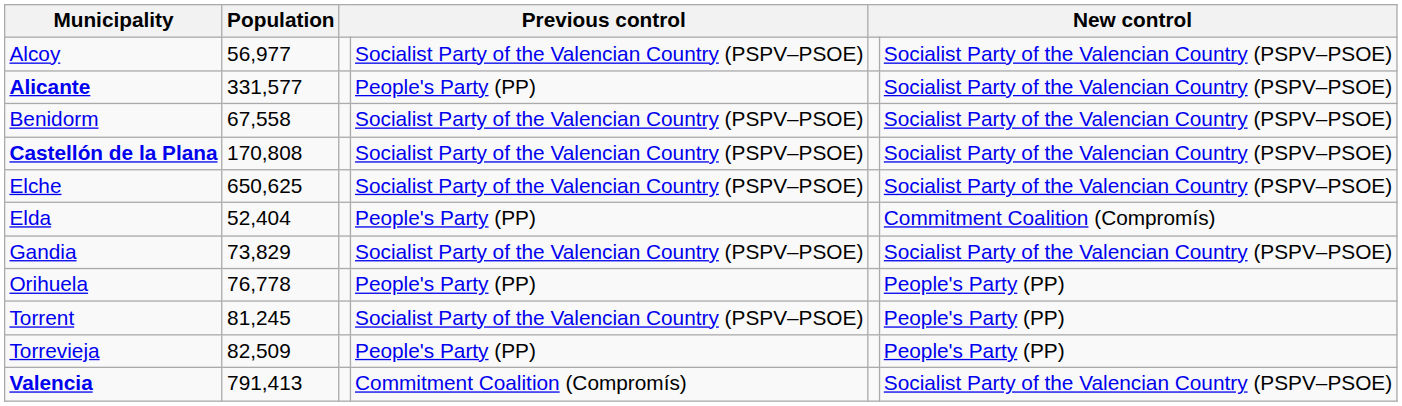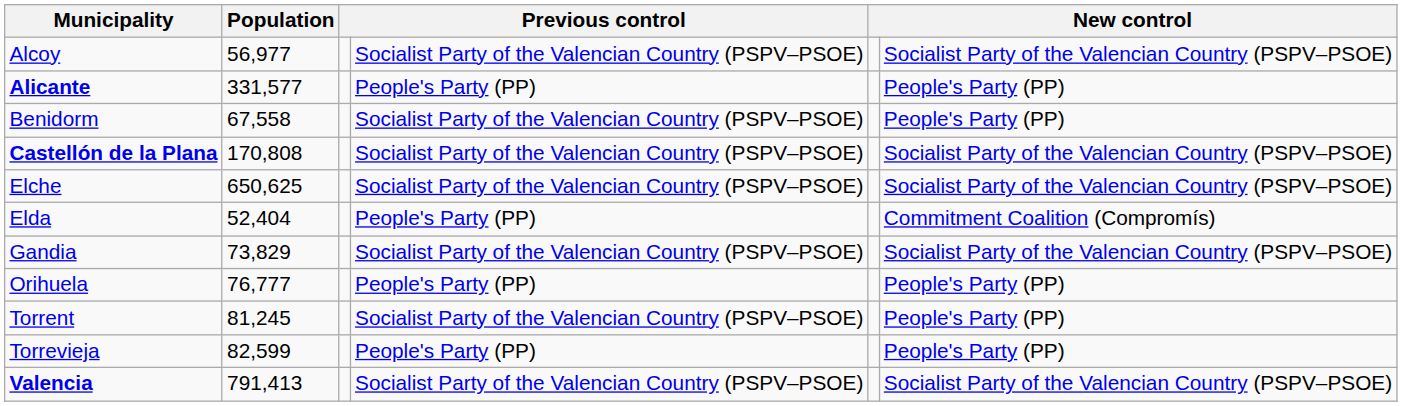(1138, 86) Socialist Party of the Valencian Country (PSPV–PSOE) -> (974, 86) People's Party (PP)
(1138, 119) Socialist Party of the Valencian Country (PSPV–PSOE) -> (974, 119) People's Party (PP)
(259, 284) 76,778 -> (259, 284) 76,777
(259, 350) 82,509 -> (259, 350) 82,599
(521, 383) Commitment Coalition (Compromís) -> (609, 383) Socialist Party of the Valencian Country (PSPV–PSOE)
